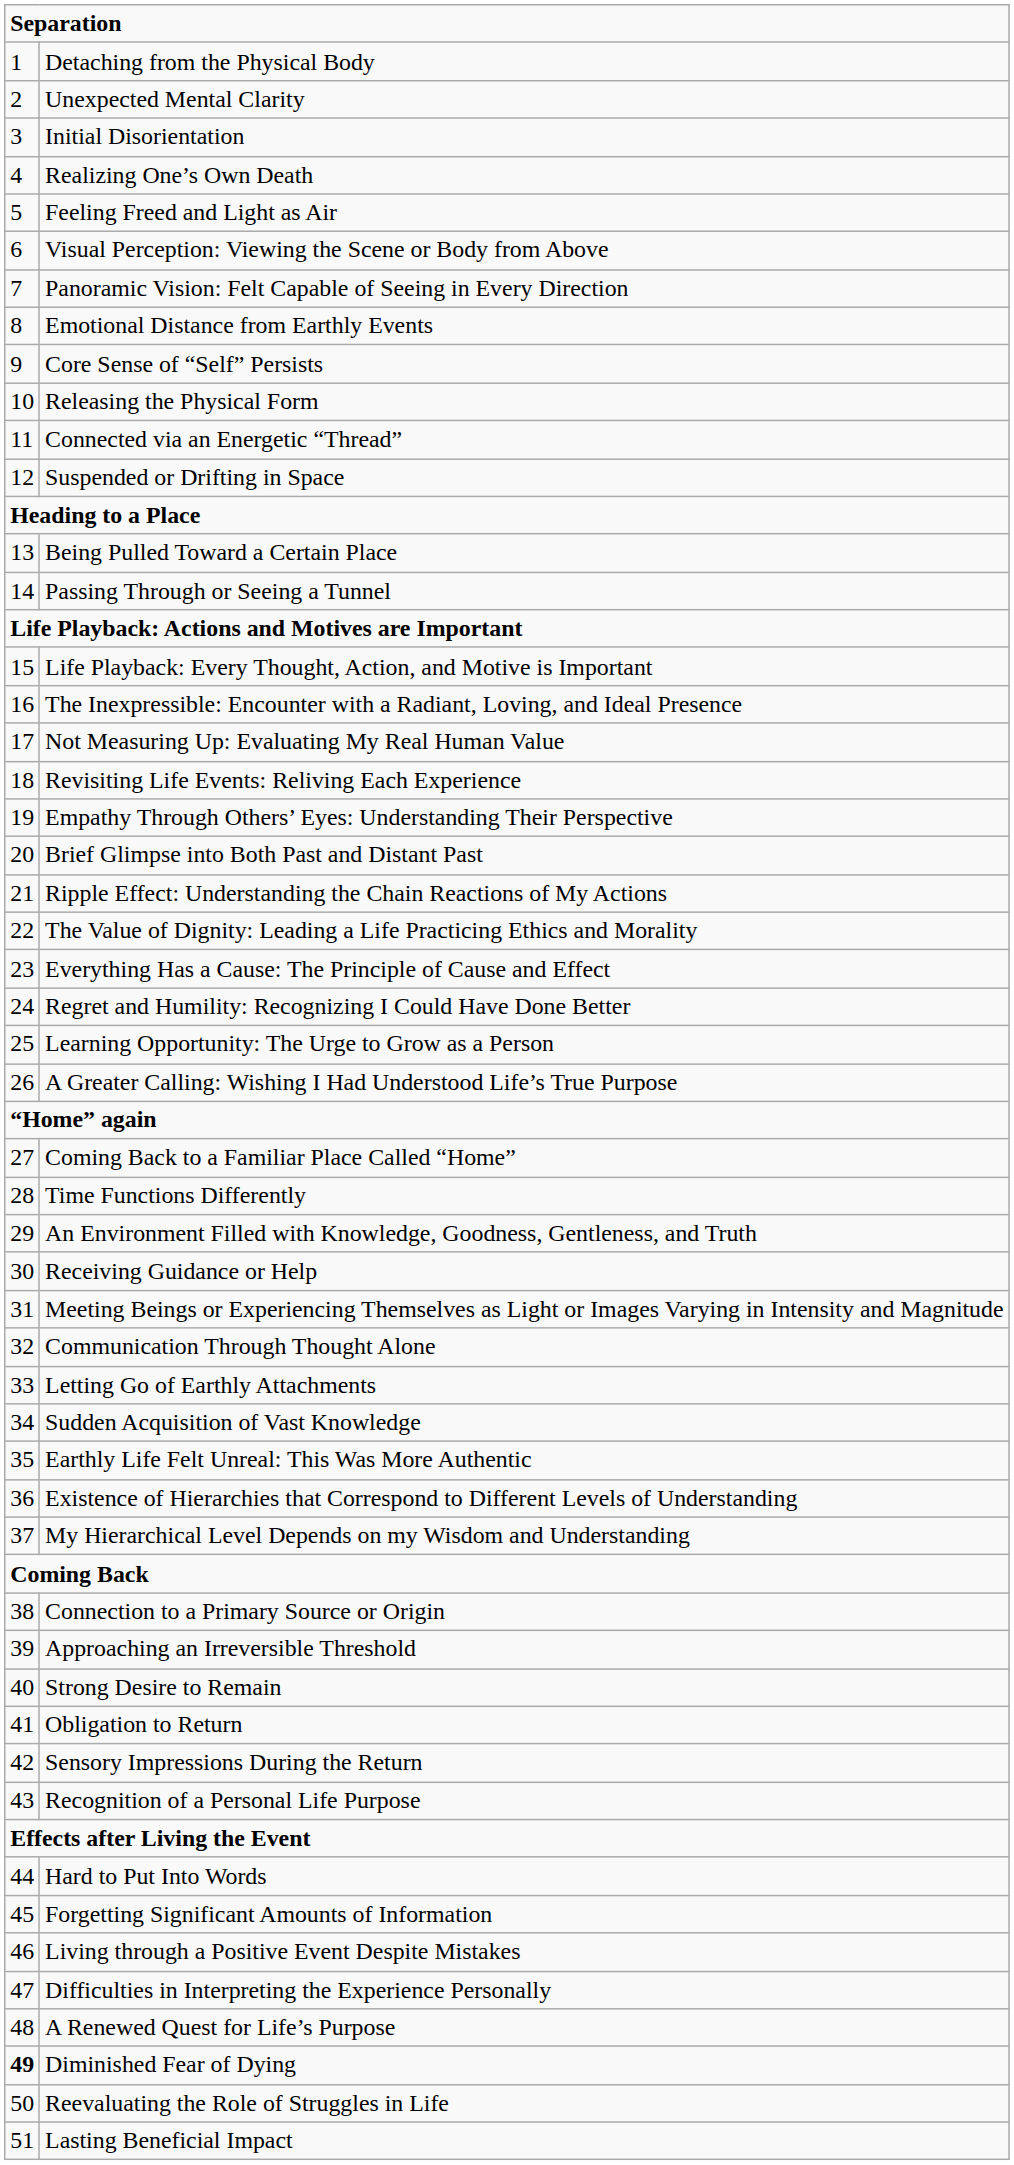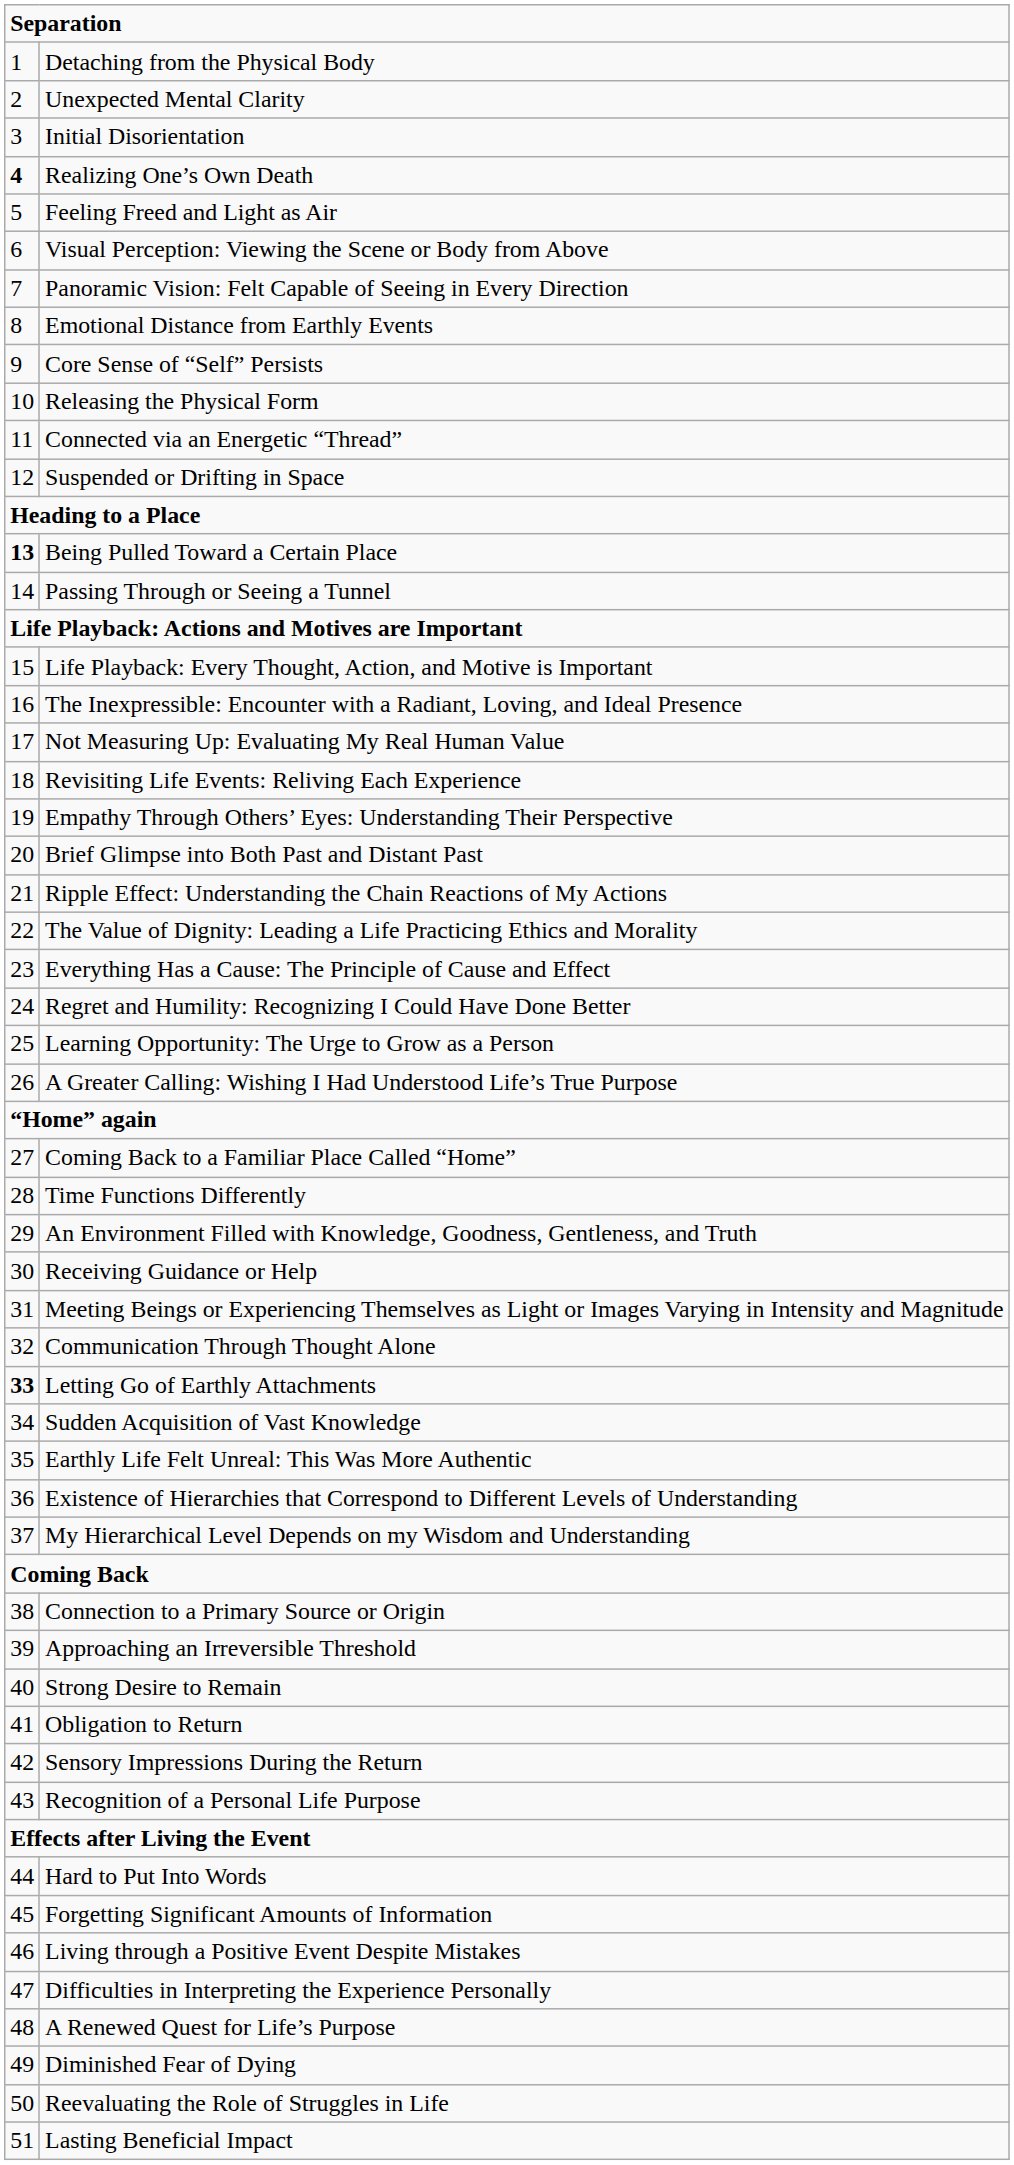(16, 174) normal -> (16, 174) bold
(22, 552) normal -> (22, 552) bold
(22, 1384) normal -> (22, 1384) bold
(22, 2065) bold -> (22, 2065) normal
